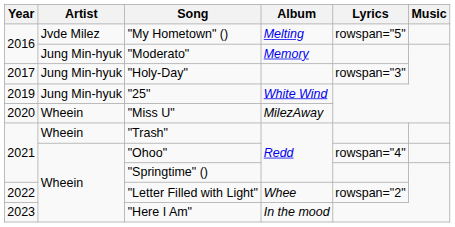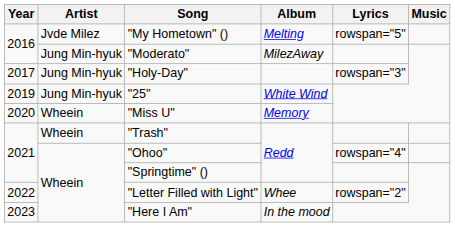(286, 53) Memory -> (293, 53) MilezAway
(293, 113) MilezAway -> (286, 113) Memory
